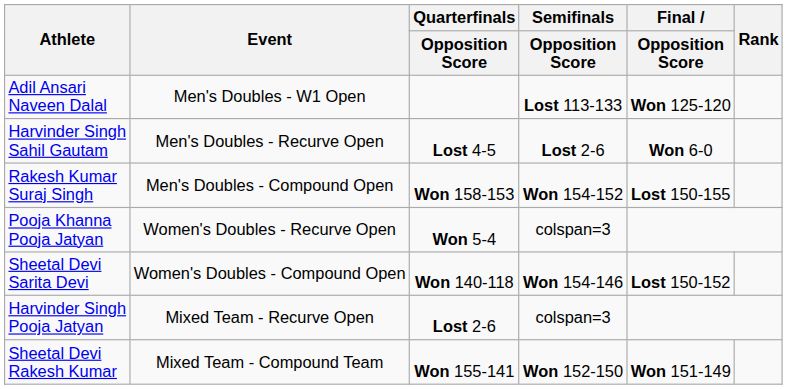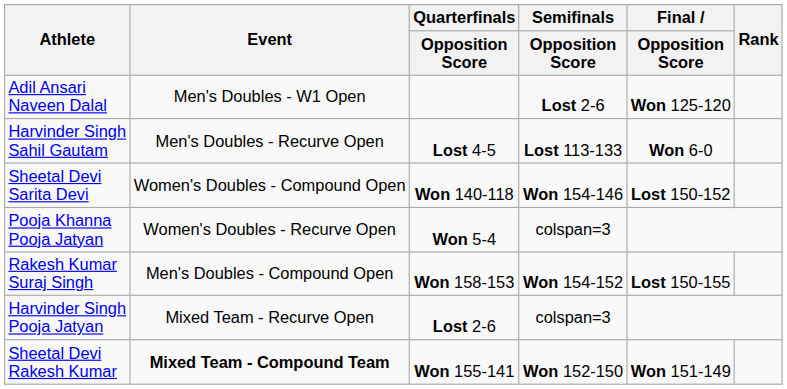(573, 106) Lost 113-133 -> (573, 106) Lost 2-6
(573, 150) Lost 2-6 -> (573, 150) Lost 113-133
rows swapped: (63, 186) <-> (55, 274)
(270, 362) normal -> (270, 362) bold
